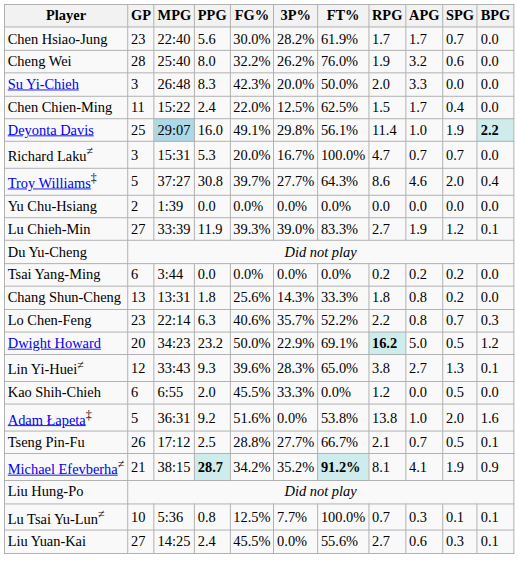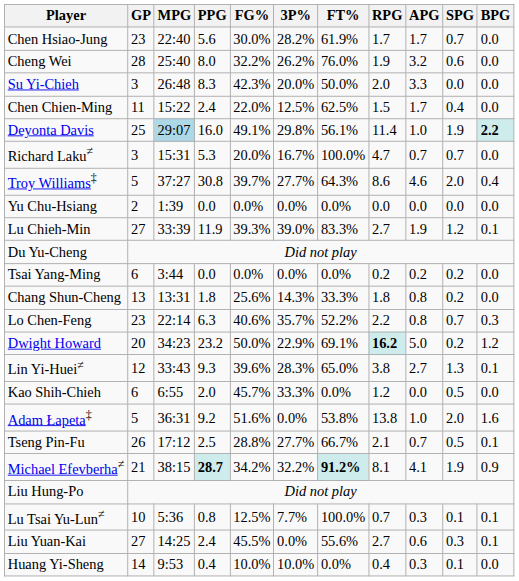(455, 343) 0.5 -> (455, 343) 0.2
(252, 393) 45.5% -> (252, 393) 45.7%
(296, 467) 35.2% -> (296, 467) 32.2%
+ row: (56, 564)
